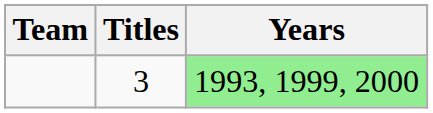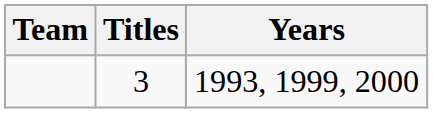(307, 81) lightgreen background -> (307, 81) no background
